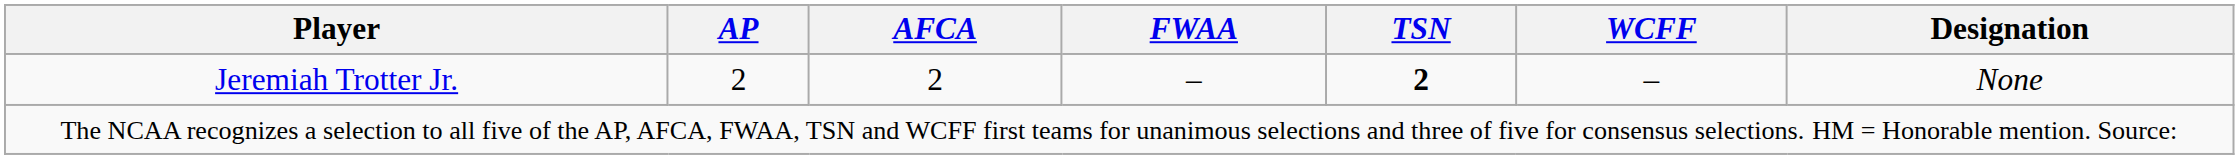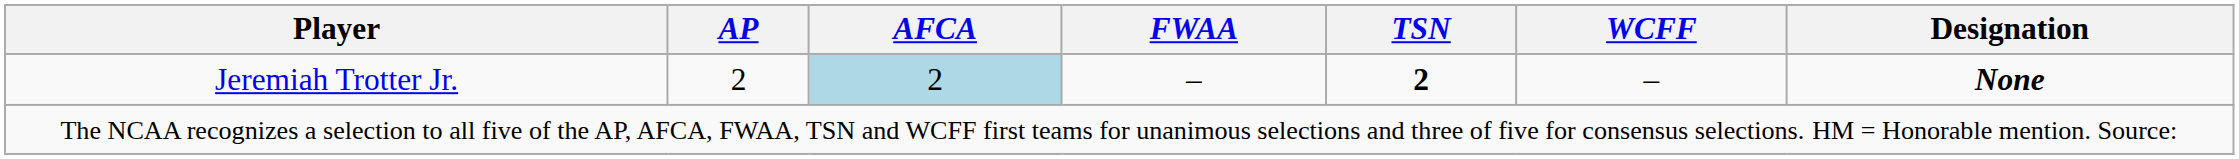(935, 79) no background -> (935, 79) lightblue background
(2010, 79) normal -> (2010, 79) bold
